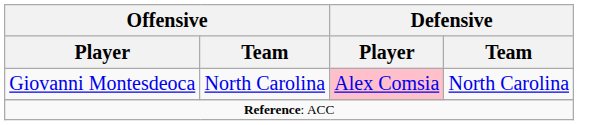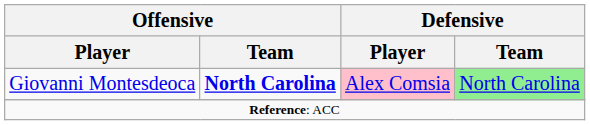(265, 83) normal -> (270, 83) bold
(509, 83) no background -> (520, 83) lightgreen background
